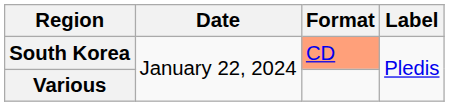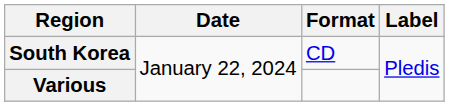(321, 52) lightsalmon background -> (321, 52) no background
